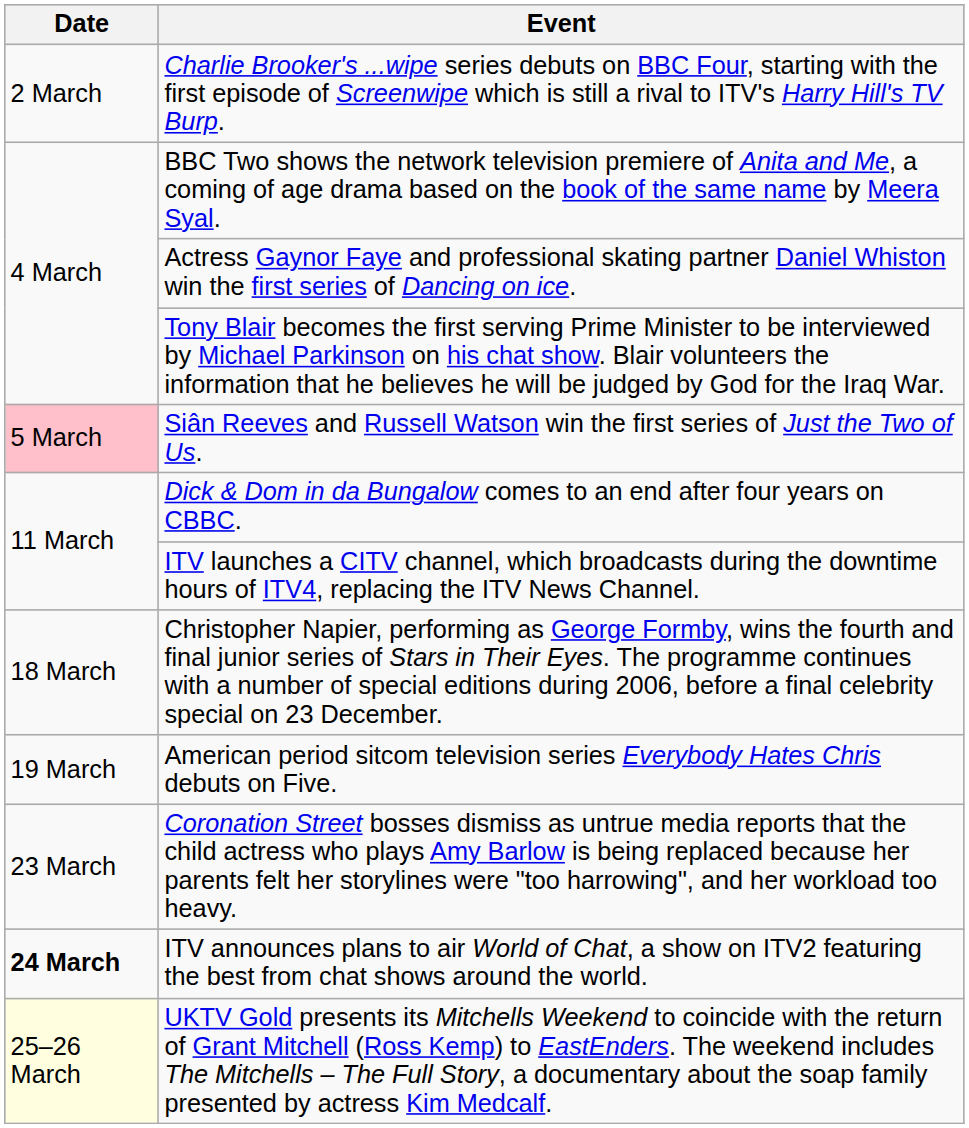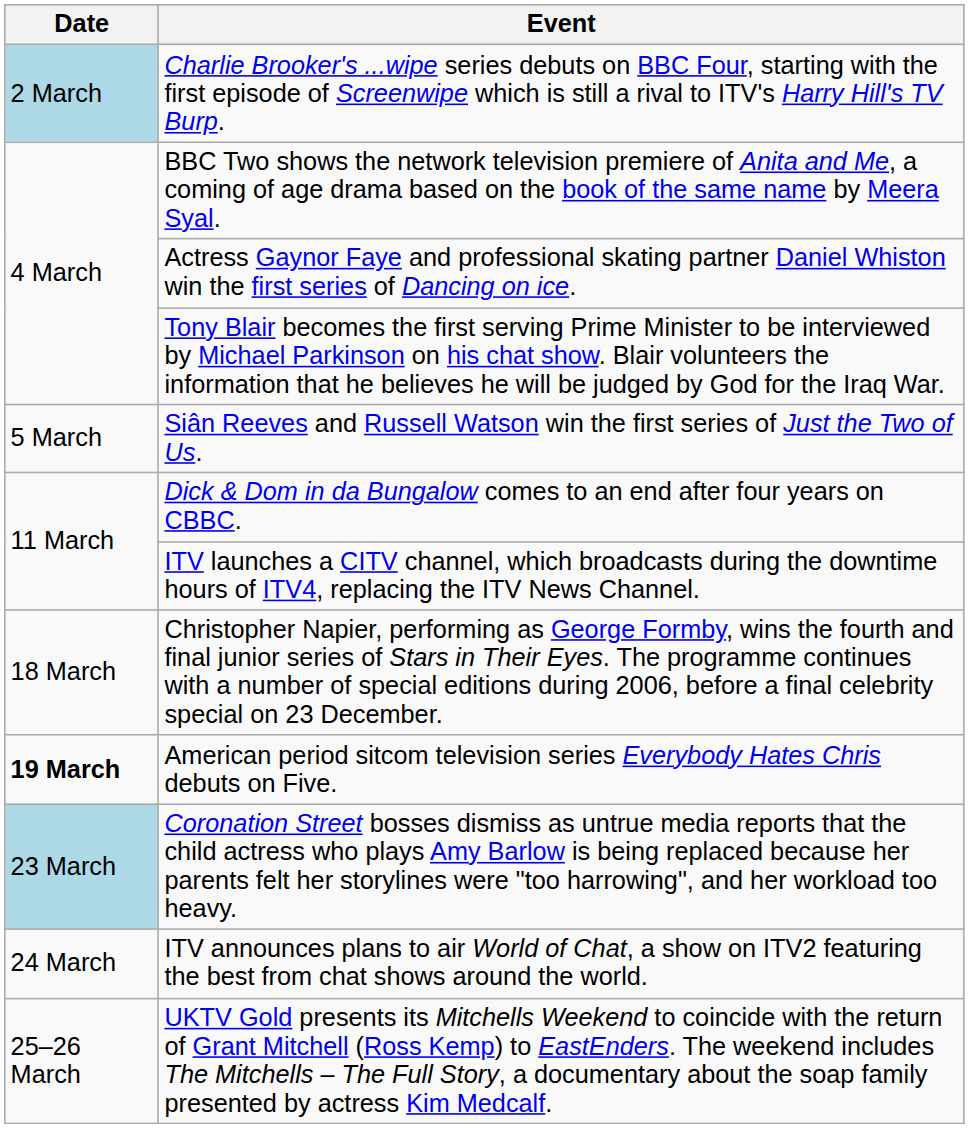(56, 93) no background -> (56, 93) lightblue background
(56, 438) pink background -> (56, 438) no background
(63, 769) normal -> (65, 769) bold
(63, 866) no background -> (63, 866) lightblue background
(65, 963) bold -> (63, 963) normal
(46, 1060) lightyellow background -> (46, 1060) no background
